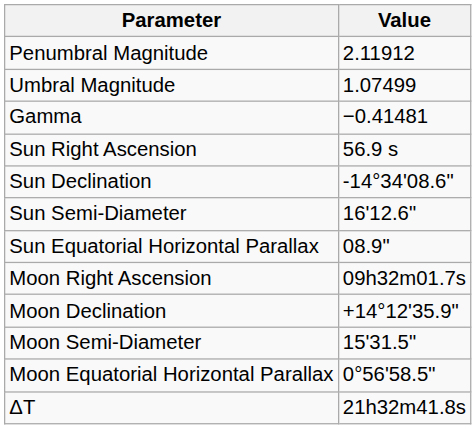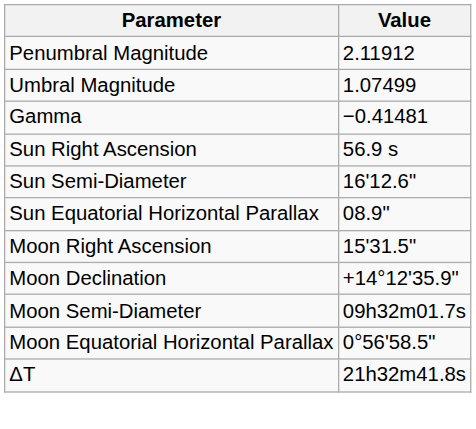- row: (80, 181)
(404, 278) 09h32m01.7s -> (379, 246) 15'31.5"
(379, 342) 15'31.5" -> (404, 310) 09h32m01.7s
